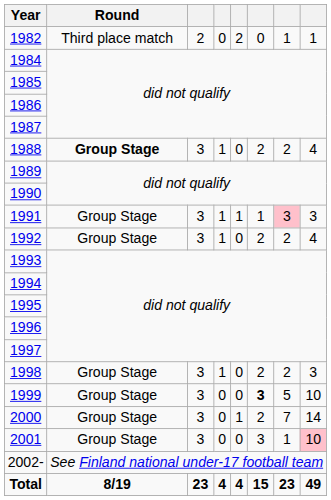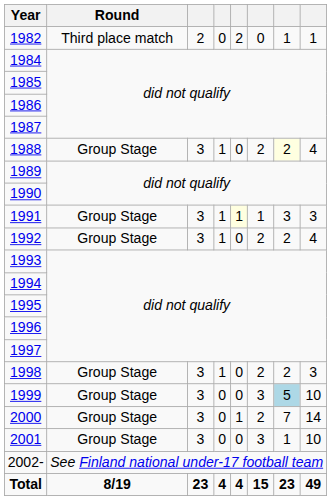(117, 149) bold -> (117, 149) normal
(287, 149) no background -> (287, 149) lightyellow background
(239, 216) no background -> (239, 216) lightyellow background
(287, 216) pink background -> (287, 216) no background
(261, 395) bold -> (261, 395) normal
(287, 395) no background -> (287, 395) lightblue background
(313, 439) pink background -> (313, 439) no background
